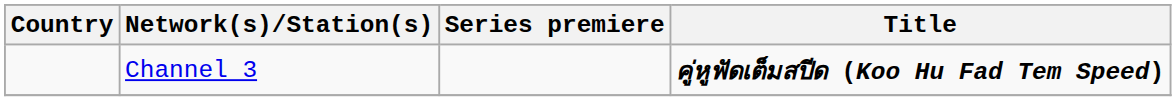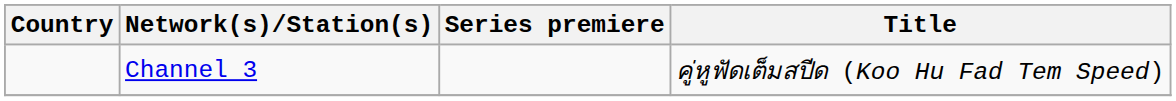(920, 72) bold -> (920, 72) normal
